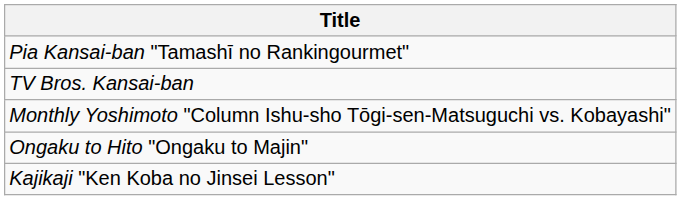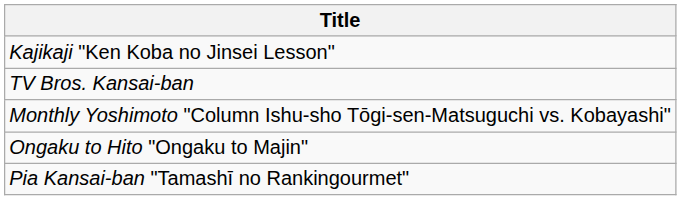(209, 52) Pia Kansai-ban "Tamashī no Rankingourmet" -> (172, 52) Kajikaji "Ken Koba no Jinsei Lesson"
(172, 178) Kajikaji "Ken Koba no Jinsei Lesson" -> (209, 178) Pia Kansai-ban "Tamashī no Rankingourmet"
